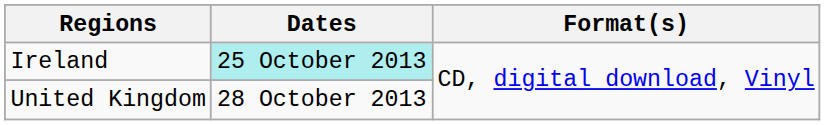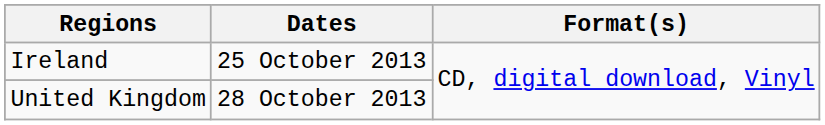(322, 62) paleturquoise background -> (322, 62) no background
